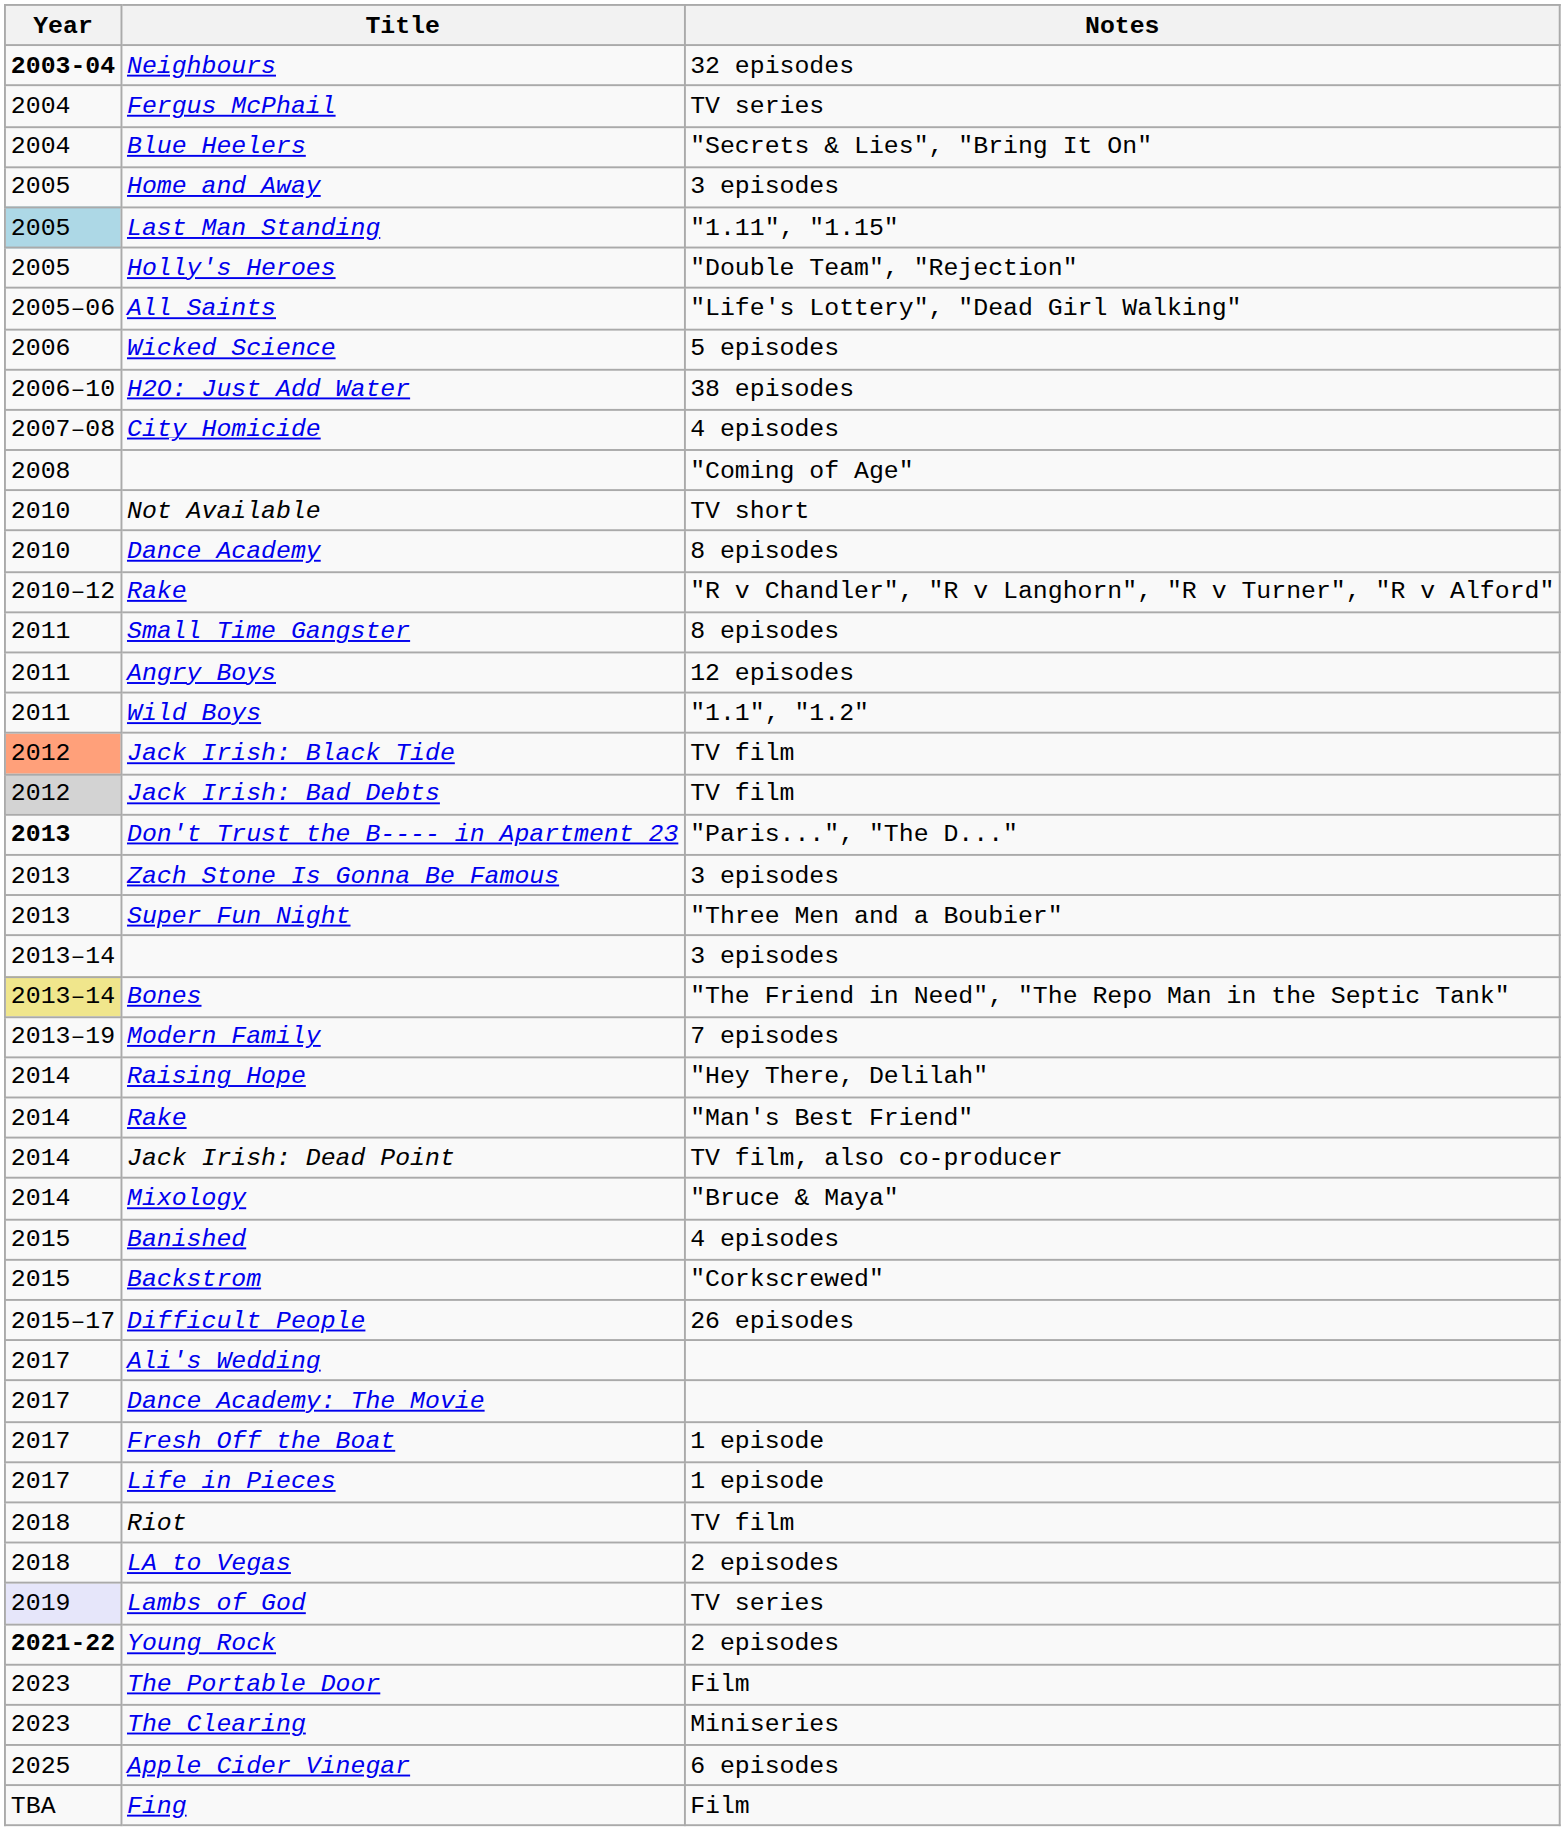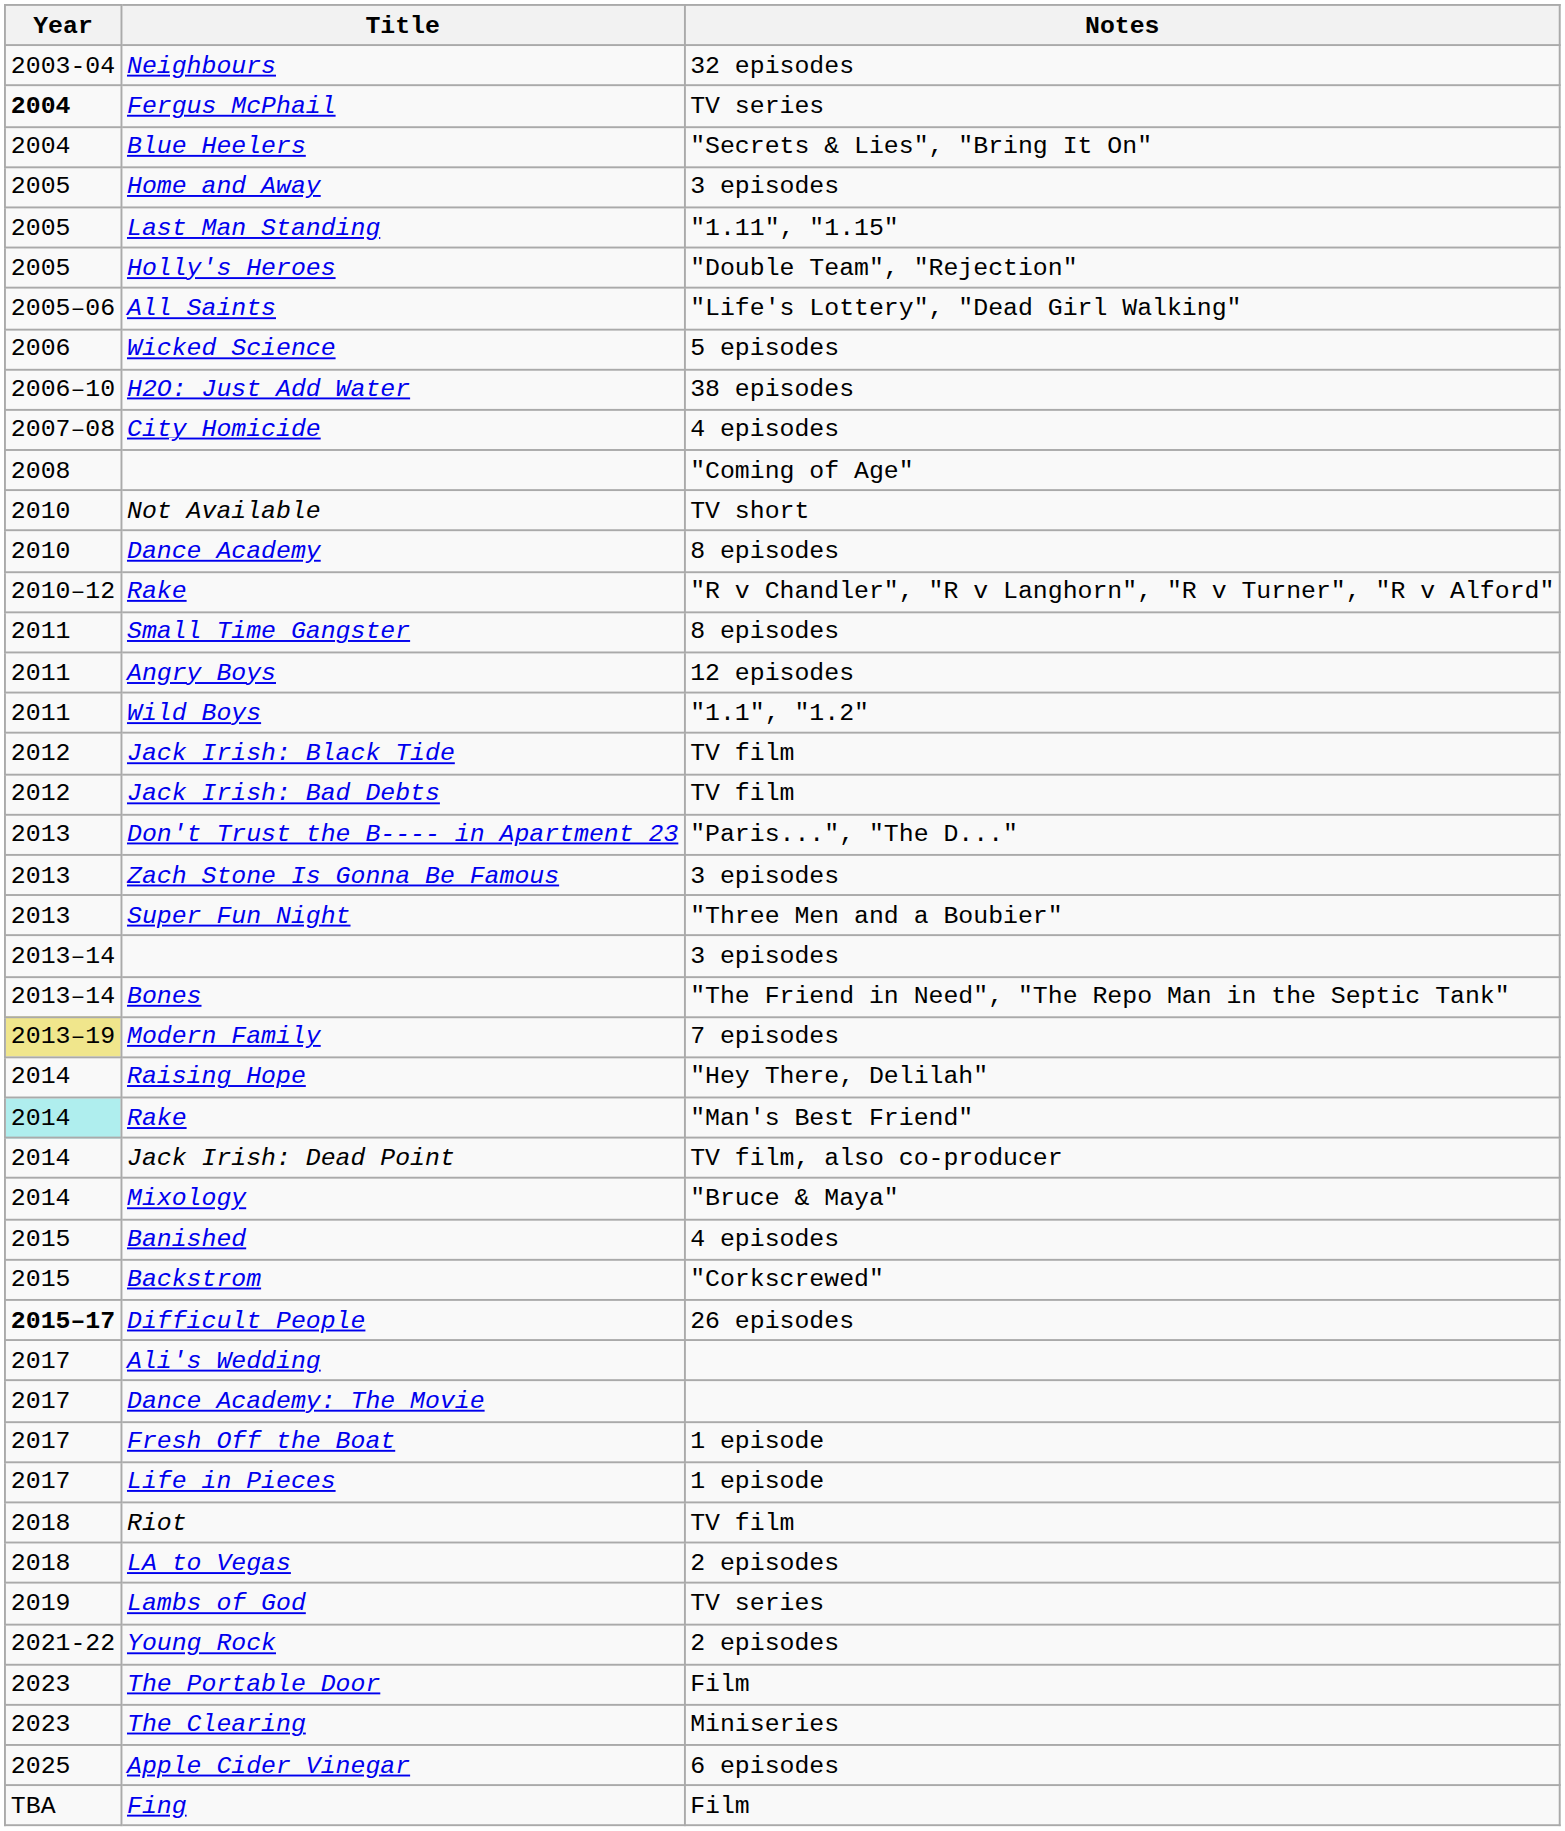(63, 66) bold -> (63, 66) normal
(41, 106) normal -> (41, 106) bold
(41, 228) lightblue background -> (41, 228) no background
(41, 754) lightsalmon background -> (41, 754) no background
(41, 794) lightgrey background -> (41, 794) no background
(41, 835) bold -> (41, 835) normal
(63, 996) khaki background -> (63, 996) no background
(63, 1037) no background -> (63, 1037) khaki background
(41, 1118) no background -> (41, 1118) paleturquoise background
(63, 1320) normal -> (63, 1320) bold
(41, 1603) lavender background -> (41, 1603) no background
(63, 1644) bold -> (63, 1644) normal
